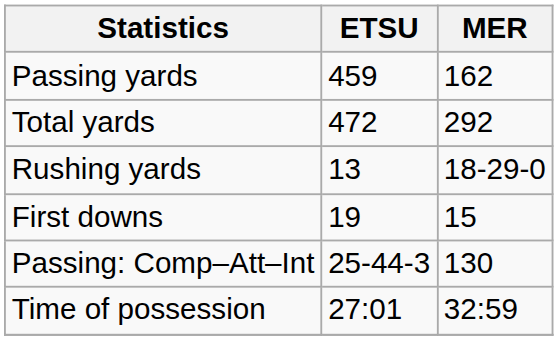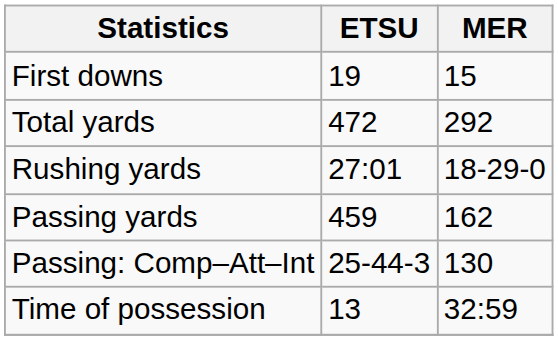rows swapped: (87, 216) <-> (105, 75)
(345, 169) 13 -> (365, 169) 27:01
(365, 310) 27:01 -> (345, 310) 13
